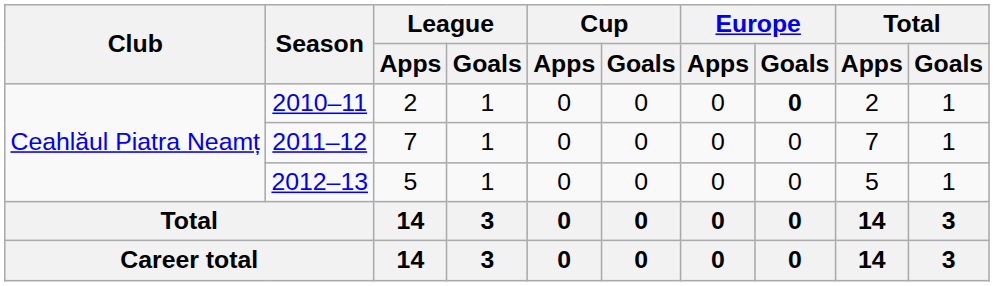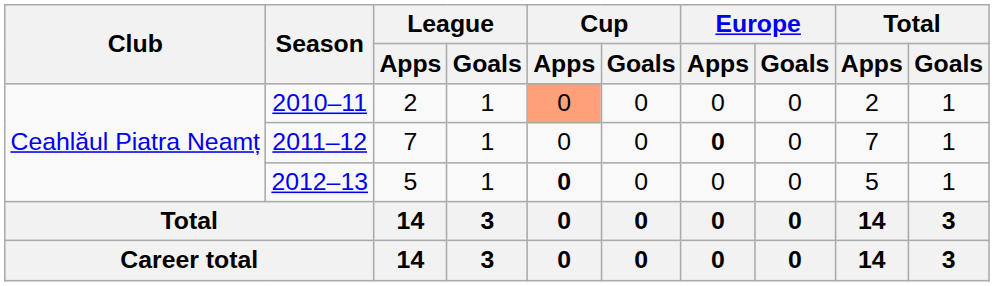(564, 102) no background -> (564, 102) lightsalmon background
(795, 102) bold -> (795, 102) normal
(718, 142) normal -> (718, 142) bold
(564, 181) normal -> (564, 181) bold
